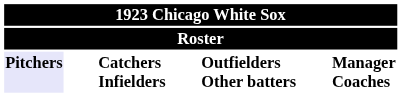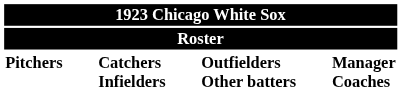(34, 62) lavender background -> (34, 62) no background
